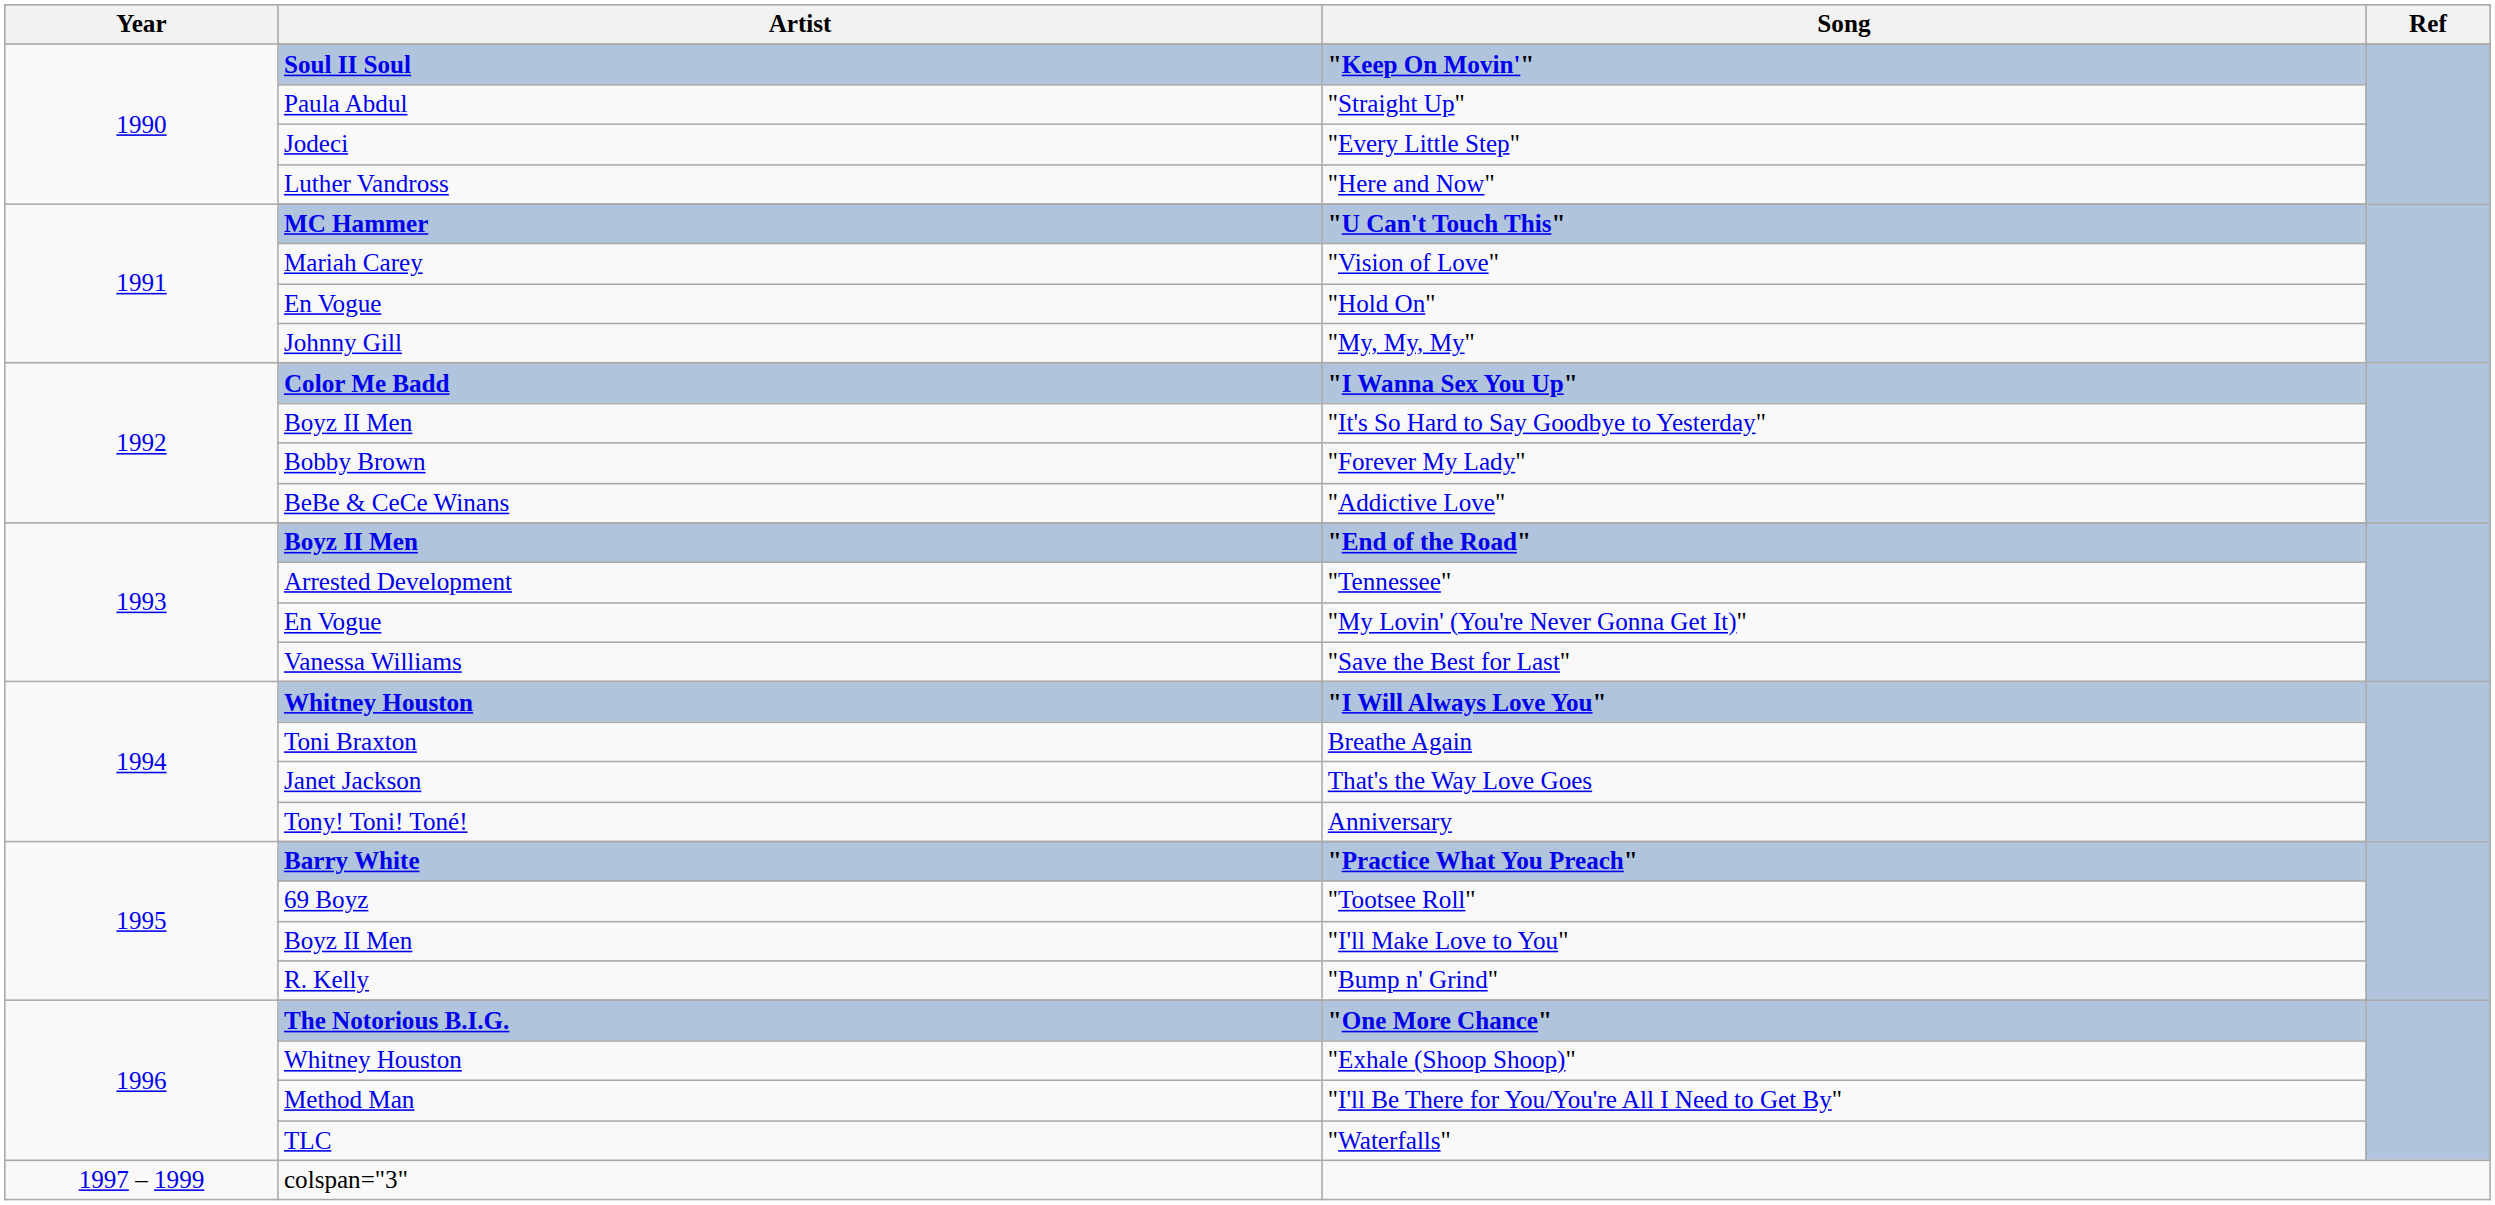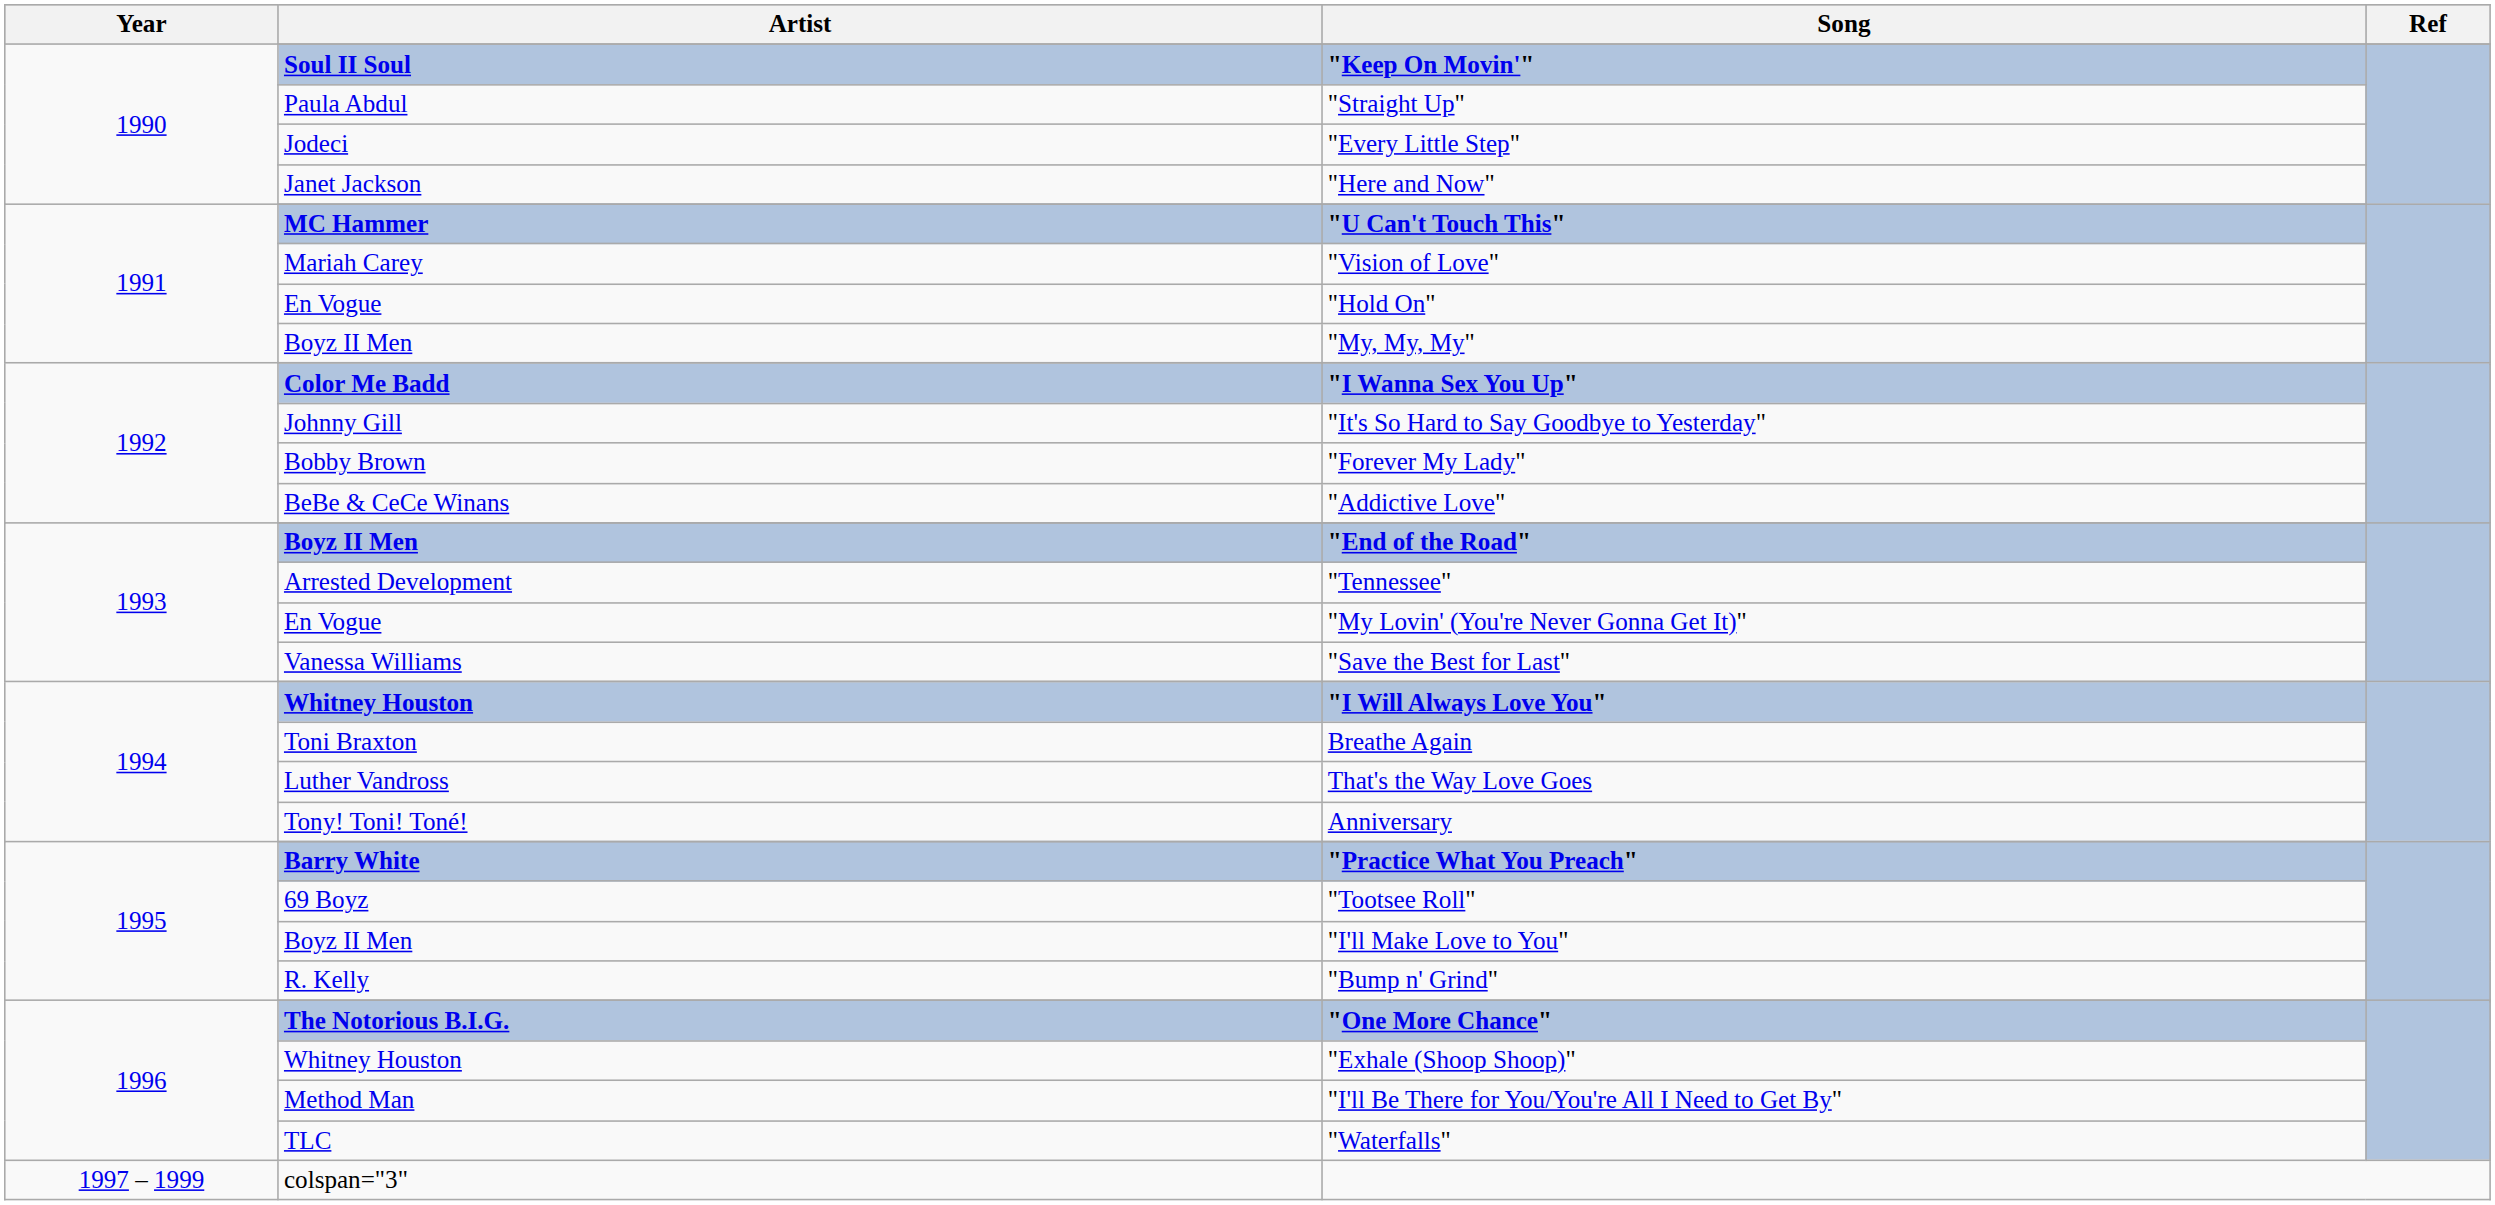(366, 183) Luther Vandross -> (353, 183) Janet Jackson
(343, 343) Johnny Gill -> (348, 343) Boyz II Men
(348, 422) Boyz II Men -> (343, 422) Johnny Gill
(353, 781) Janet Jackson -> (366, 781) Luther Vandross
